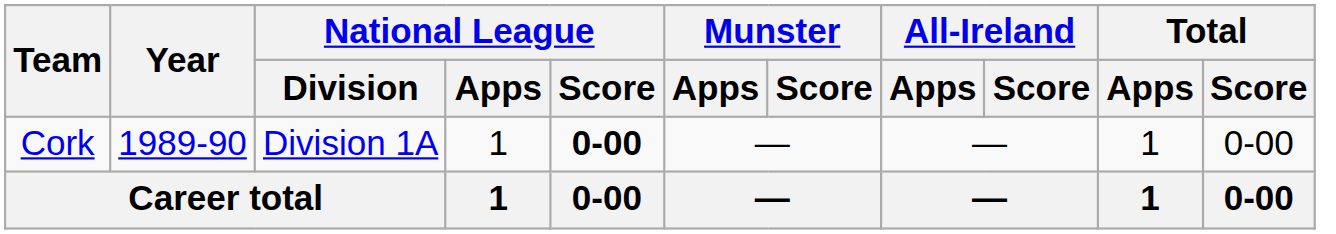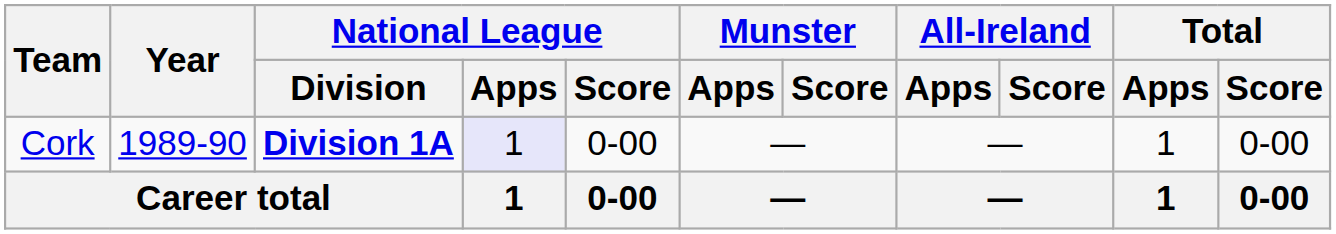(351, 143) normal -> (358, 143) bold
(498, 143) no background -> (514, 143) lavender background
(607, 143) bold -> (622, 143) normal
